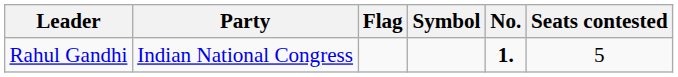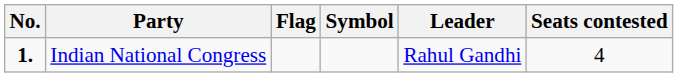columns swapped: (506, 21) <-> (68, 21)
(599, 54) 5 -> (599, 54) 4
